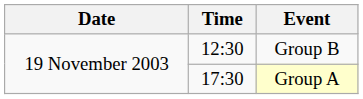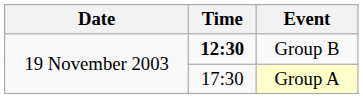(222, 49) normal -> (222, 49) bold
